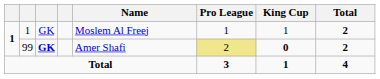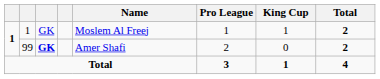(226, 47) khaki background -> (226, 47) no background
(286, 47) bold -> (286, 47) normal
